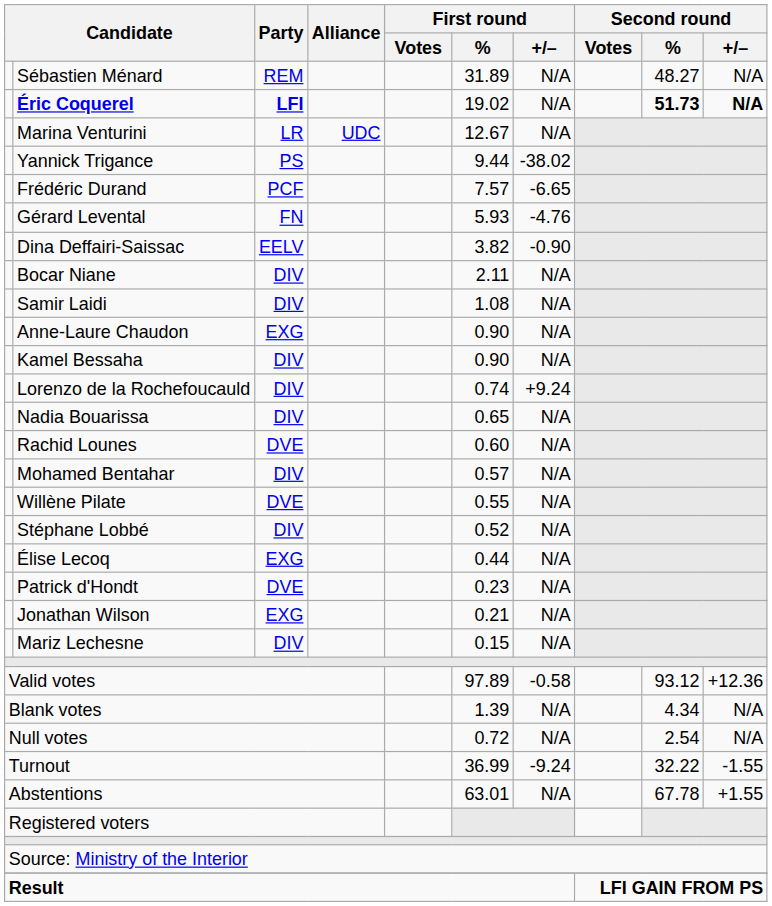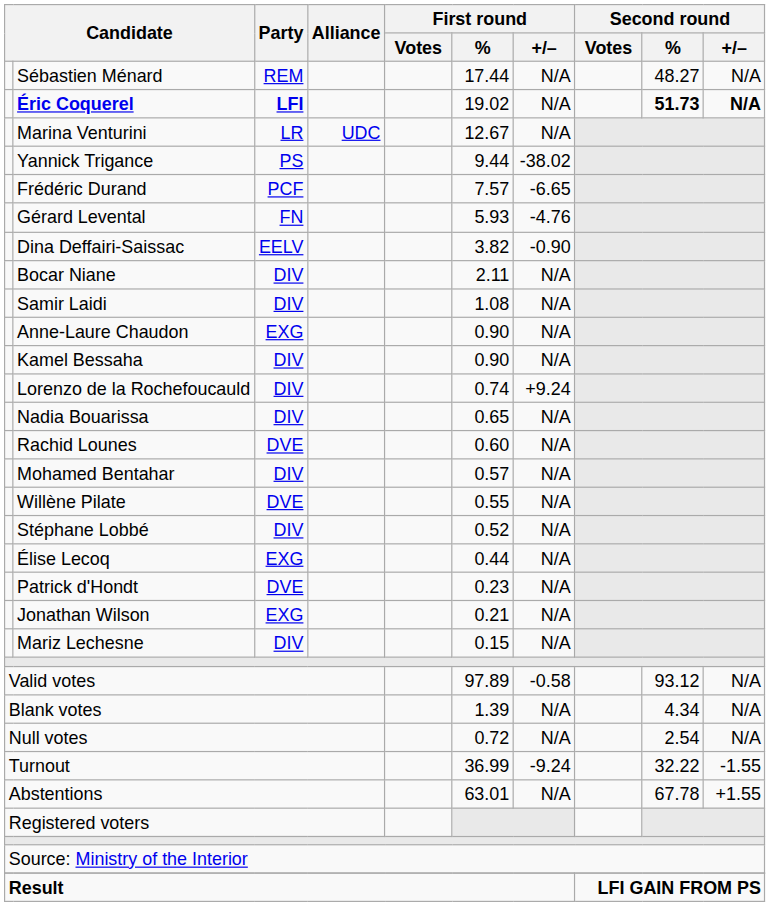(487, 76) 31.89 -> (487, 76) 17.44
(735, 680) +12.36 -> (746, 680) N/A
